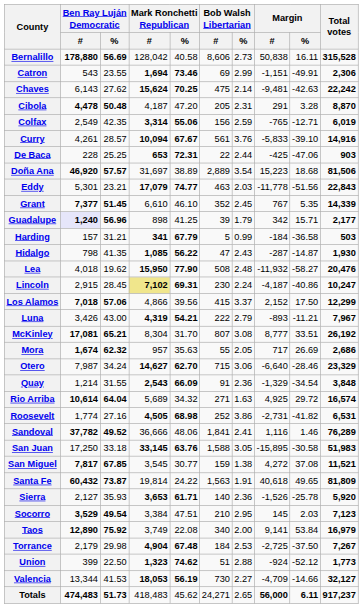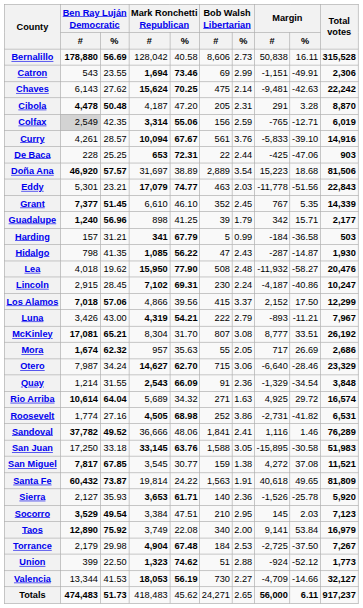(86, 122) no background -> (86, 122) lightgrey background
(86, 220) lavender background -> (86, 220) no background
(156, 285) khaki background -> (156, 285) no background
